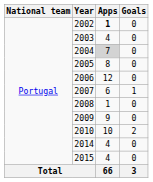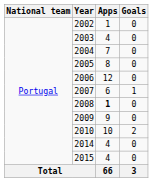(108, 24) bold -> (108, 24) normal
(108, 51) lightgrey background -> (108, 51) no background
(108, 104) normal -> (108, 104) bold
